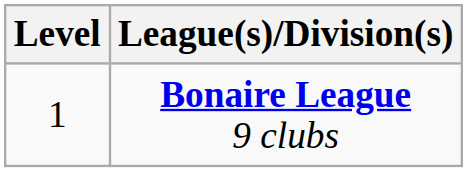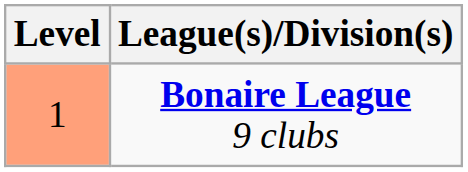(57, 114) no background -> (57, 114) lightsalmon background
